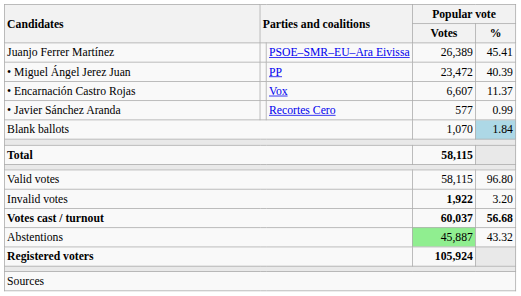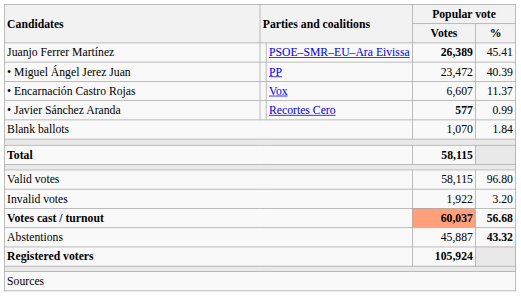(457, 52) normal -> (457, 52) bold
(464, 110) normal -> (464, 110) bold
(503, 130) lightblue background -> (503, 130) no background
(460, 198) bold -> (460, 198) normal
(457, 218) no background -> (457, 218) lightsalmon background
(457, 237) lightgreen background -> (457, 237) no background
(500, 237) normal -> (500, 237) bold
